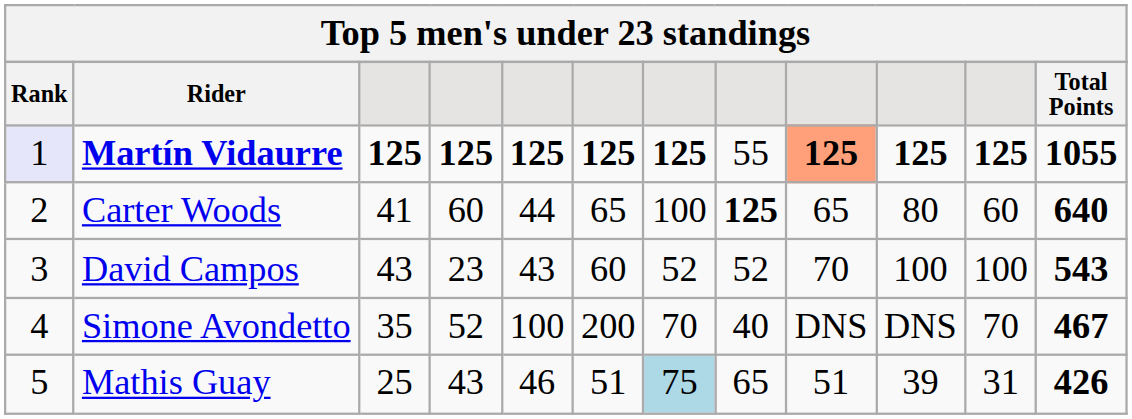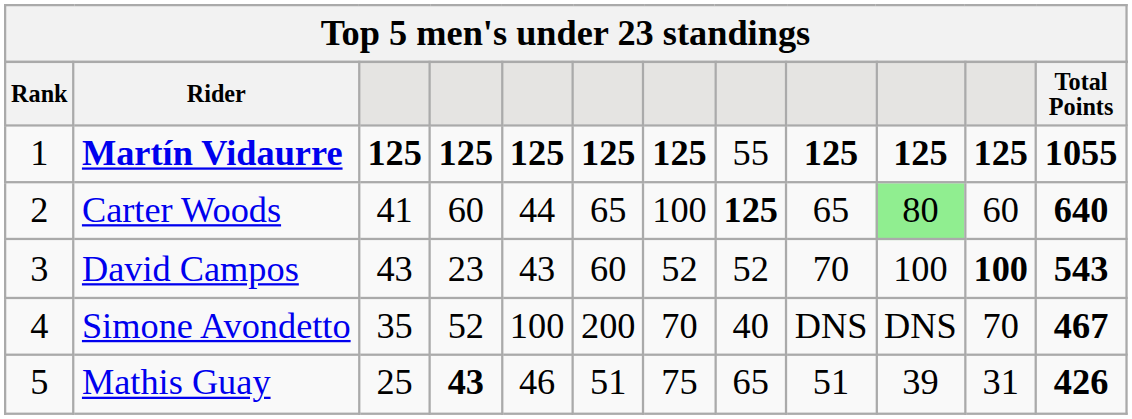(39, 152) lavender background -> (39, 152) no background
(831, 152) lightsalmon background -> (831, 152) no background
(920, 210) no background -> (920, 210) lightgreen background
(1001, 267) normal -> (1001, 267) bold
(466, 383) normal -> (466, 383) bold
(680, 383) lightblue background -> (680, 383) no background
